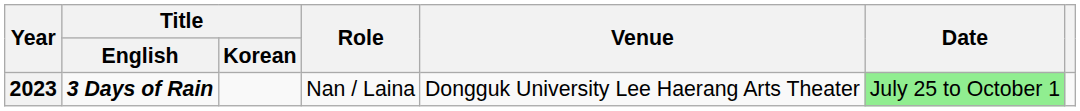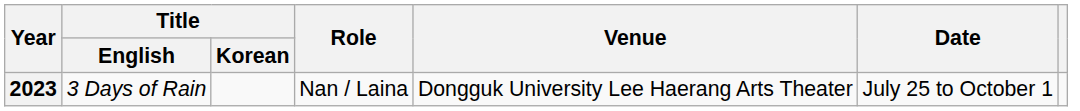(140, 88) bold -> (137, 88) normal
(965, 88) lightgreen background -> (958, 88) no background
